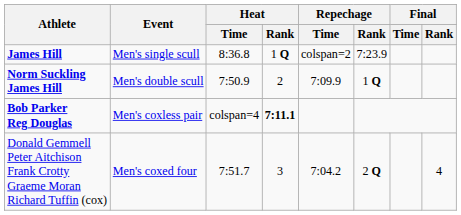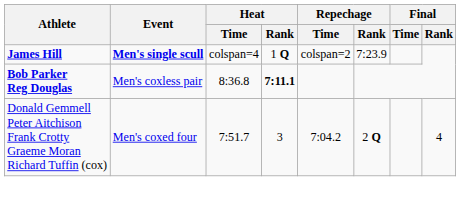(156, 54) normal -> (158, 54) bold
(234, 54) 8:36.8 -> (234, 54) colspan=4
- row: (46, 81)
(234, 116) colspan=4 -> (234, 81) 8:36.8
